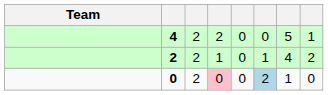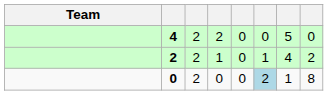(311, 36) 1 -> (311, 36) 0
(219, 79) pink background -> (219, 79) no background
(311, 79) 0 -> (311, 79) 8
